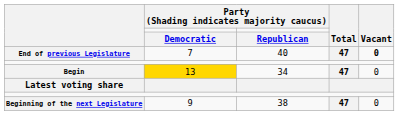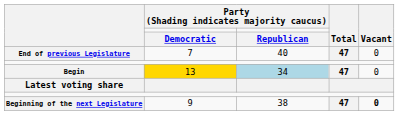(376, 53) bold -> (376, 53) normal
(283, 71) no background -> (283, 71) lightblue background
(376, 103) normal -> (376, 103) bold
